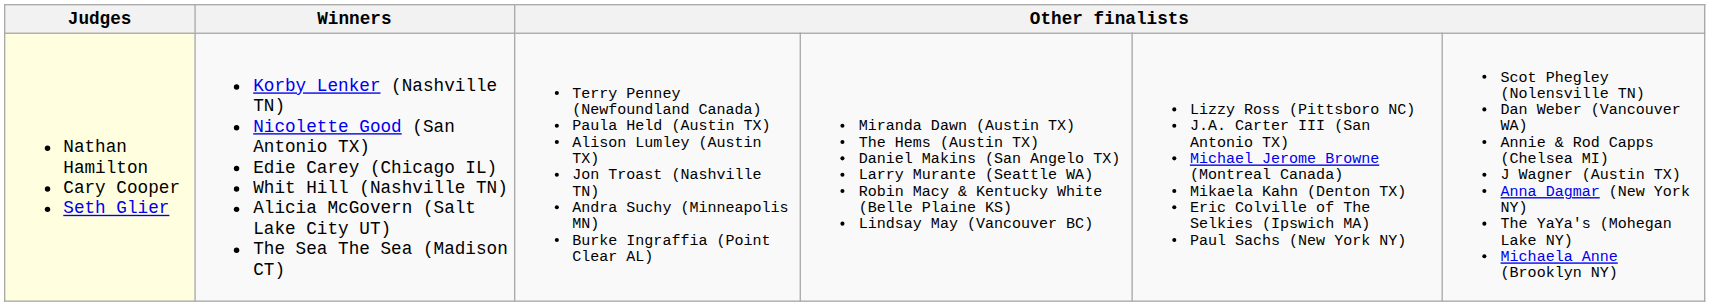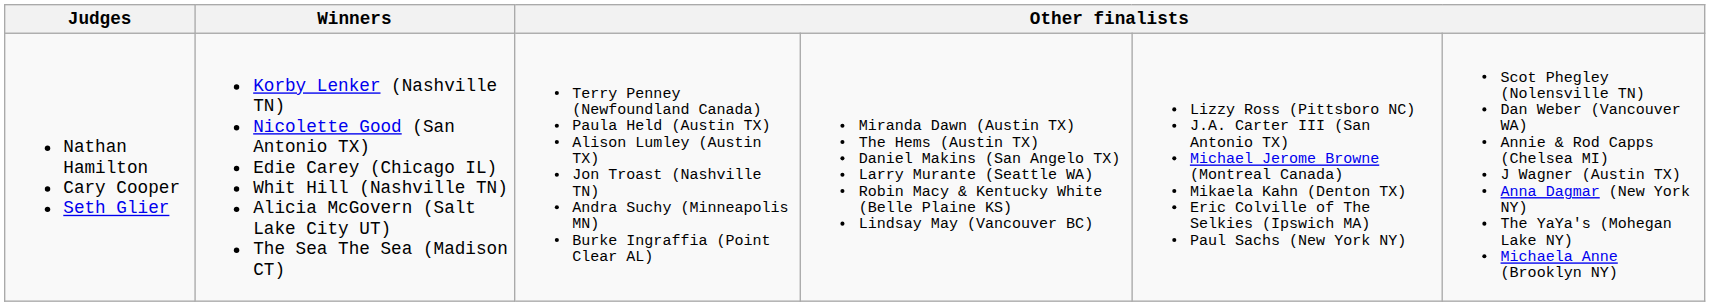(100, 178) lightyellow background -> (100, 178) no background
